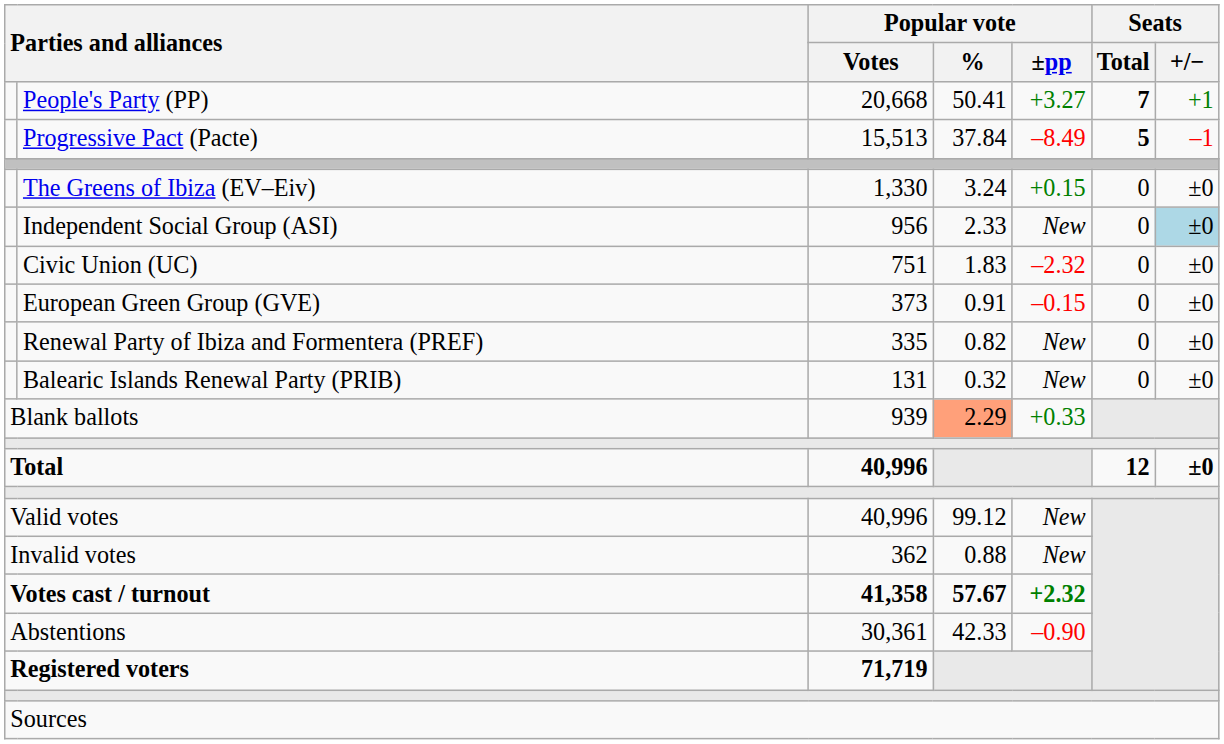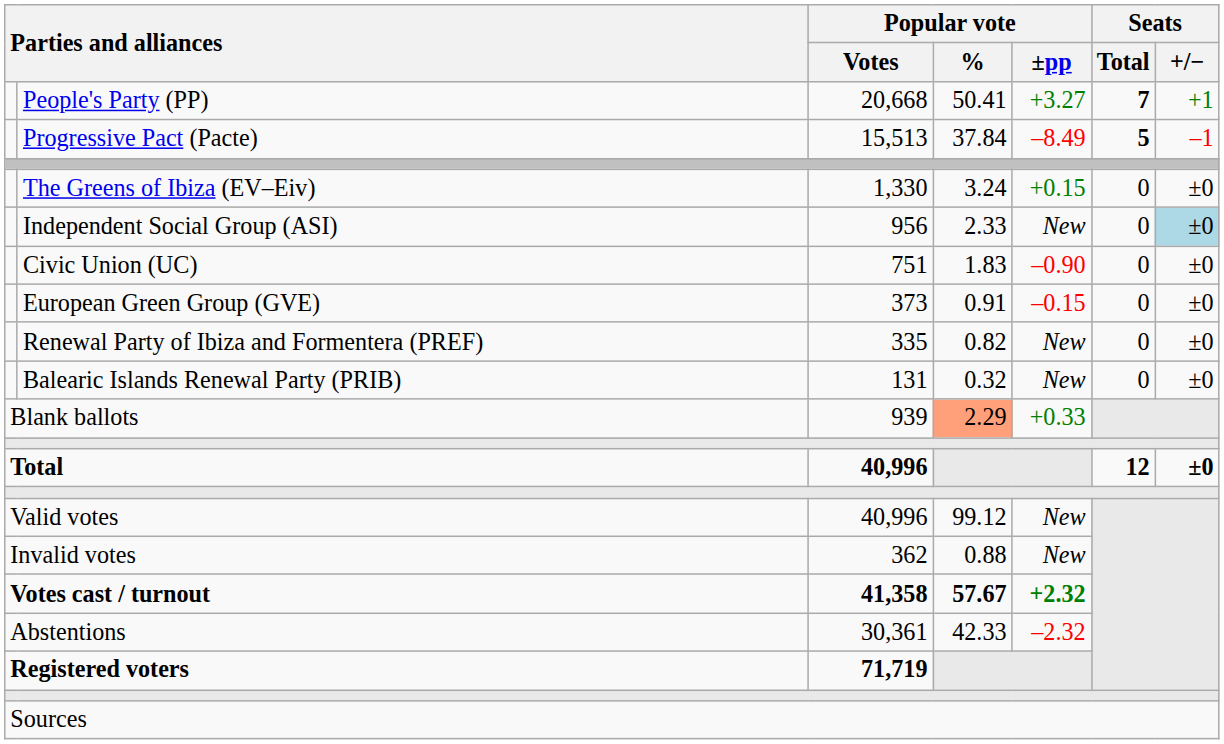(1058, 264) –2.32 -> (1058, 264) –0.90
(1058, 631) –0.90 -> (1058, 631) –2.32
